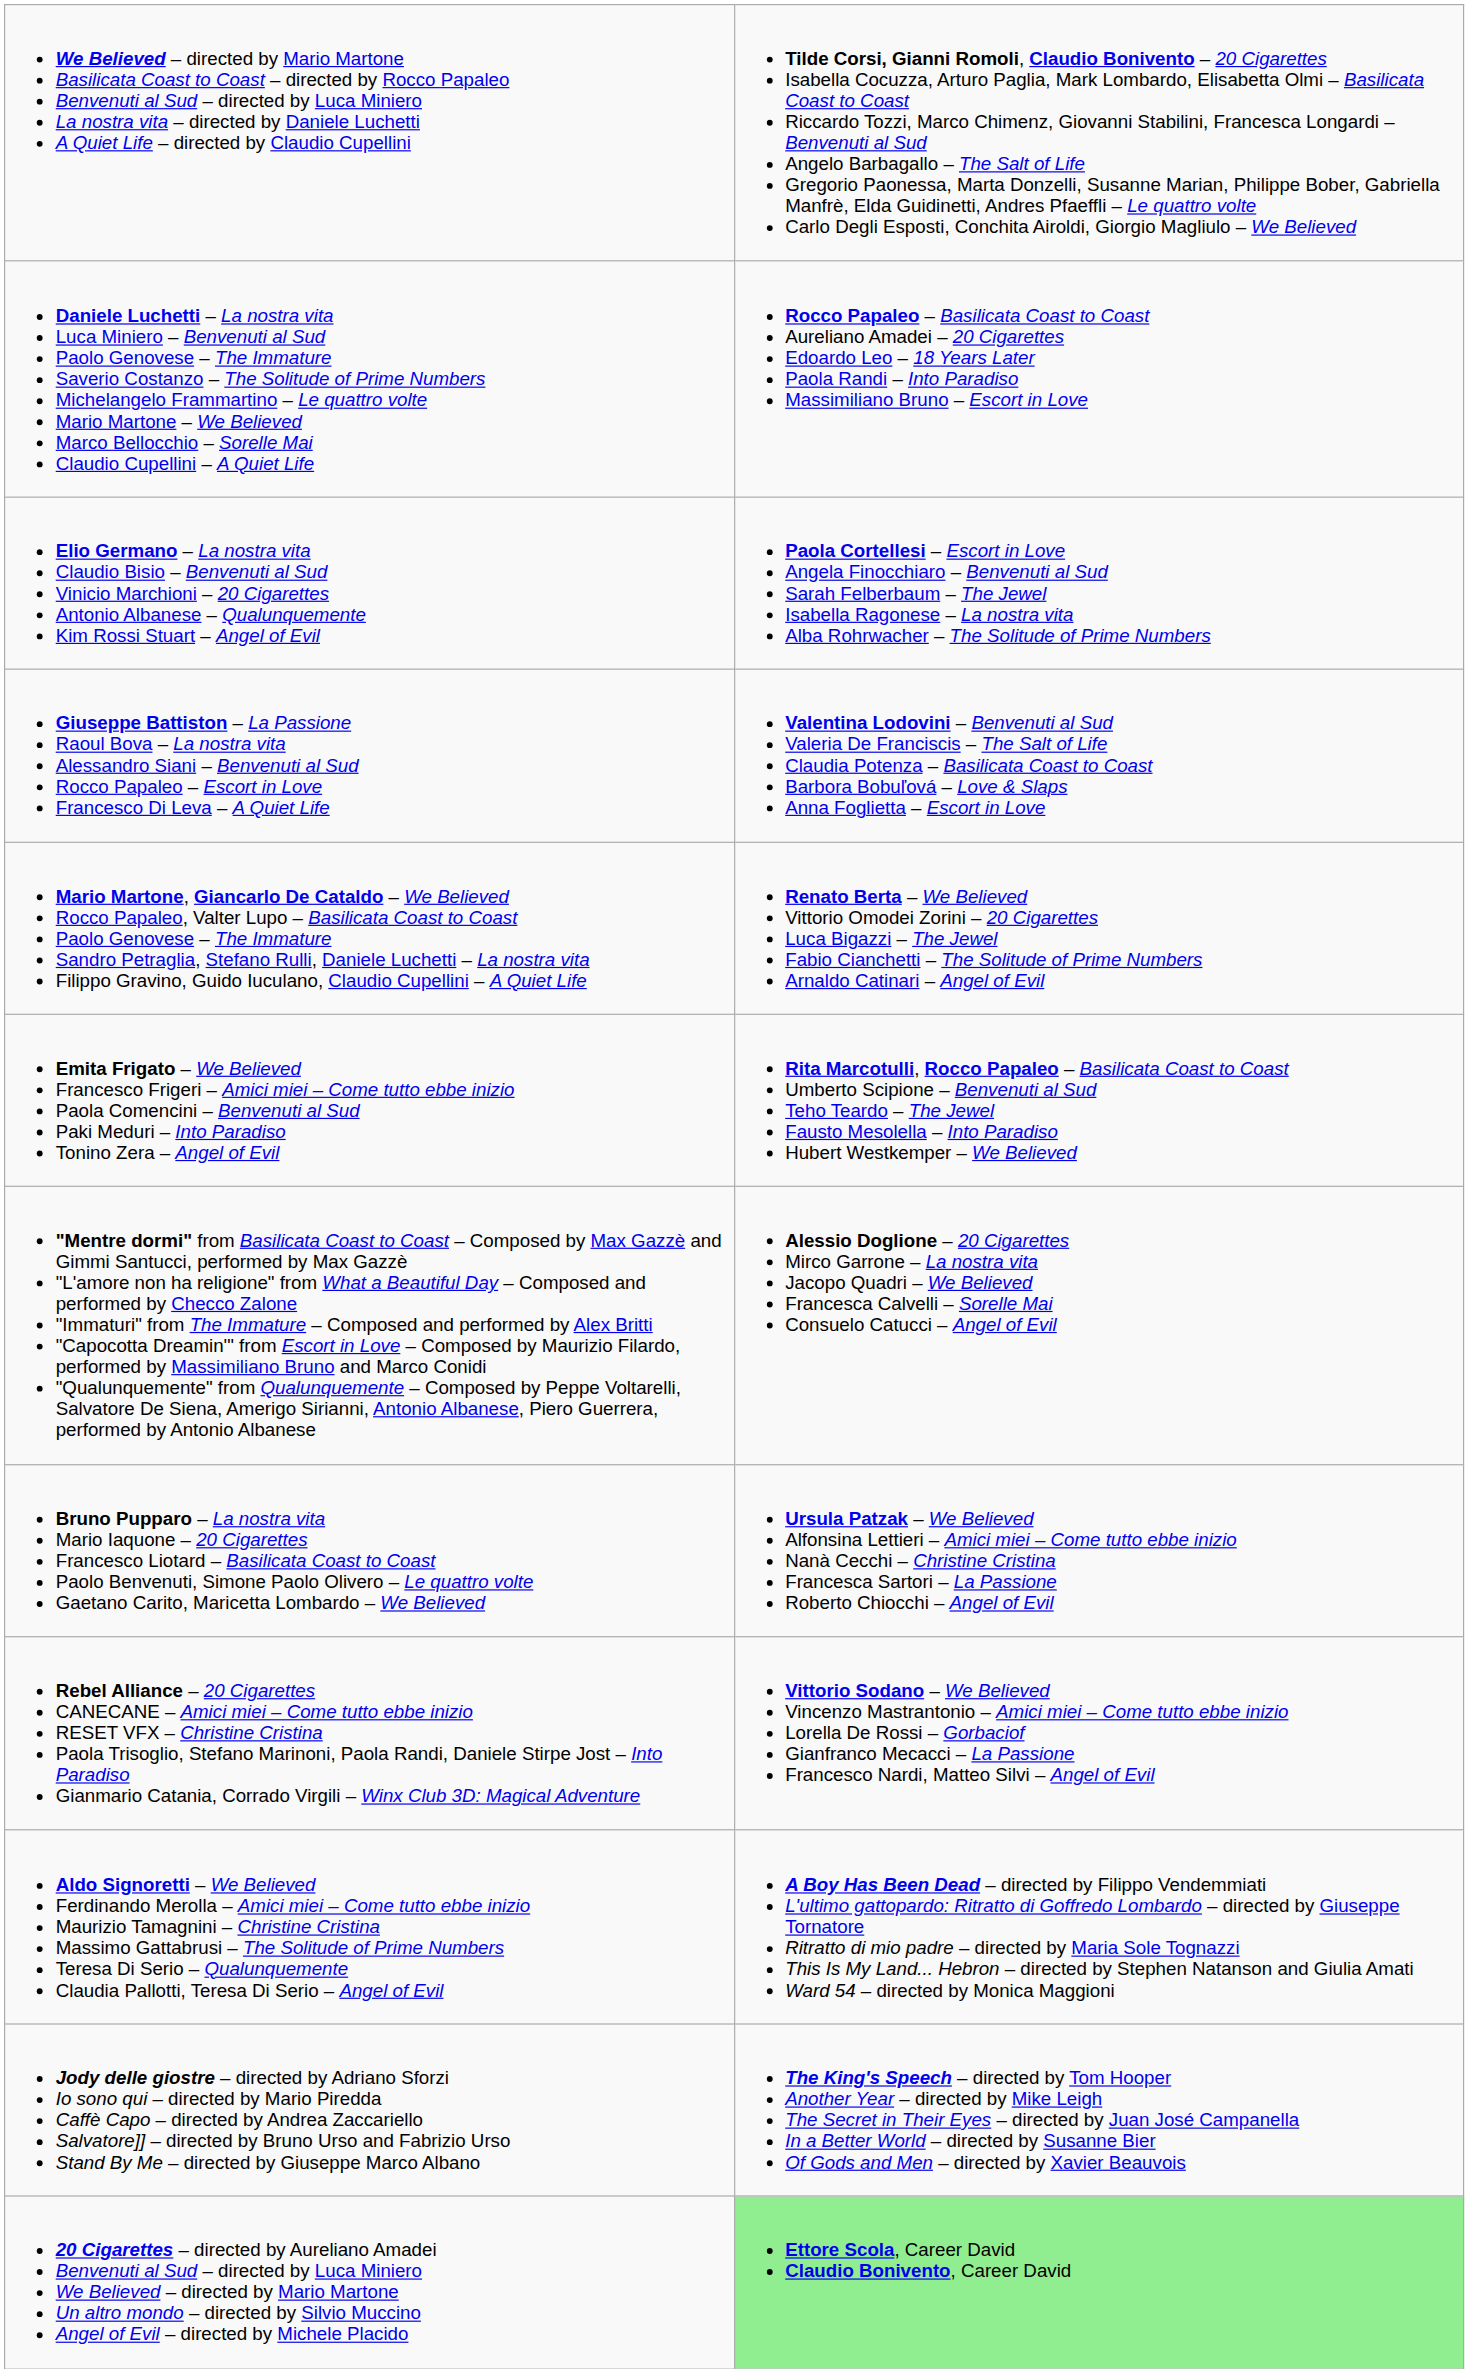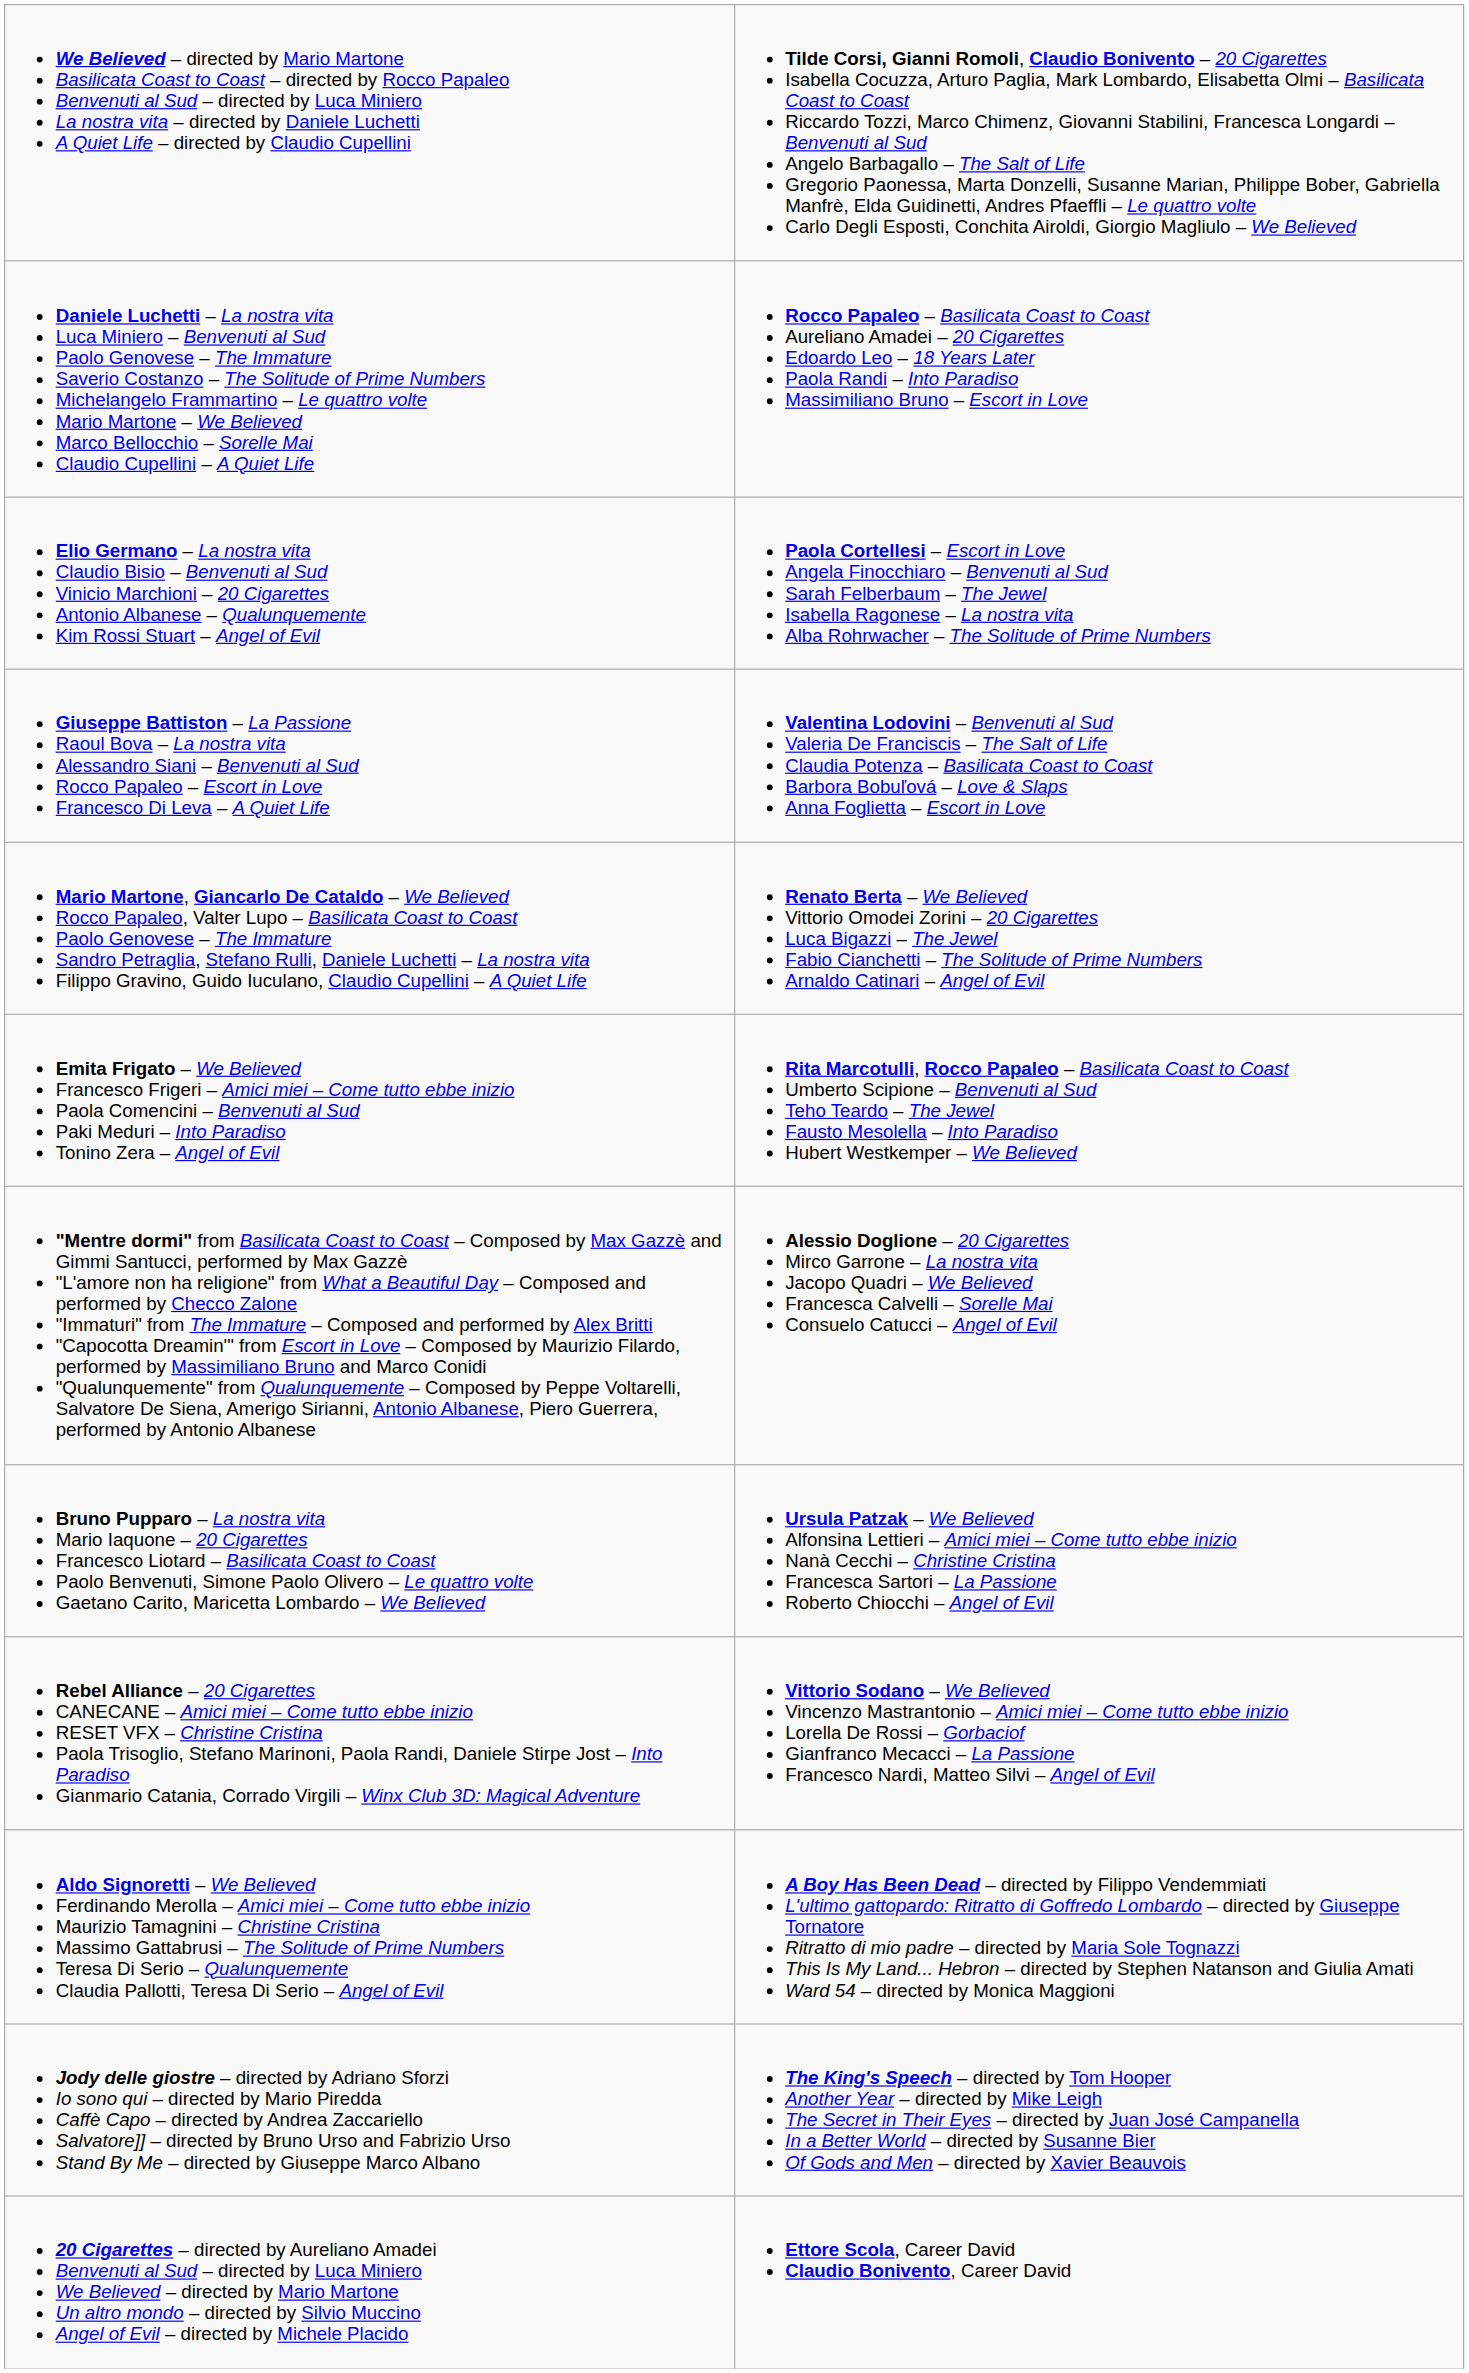(1099, 2261) lightgreen background -> (1099, 2261) no background
